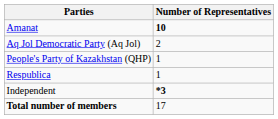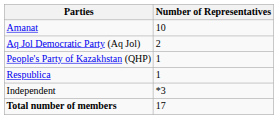(161, 28) bold -> (161, 28) normal
(161, 91) bold -> (161, 91) normal
